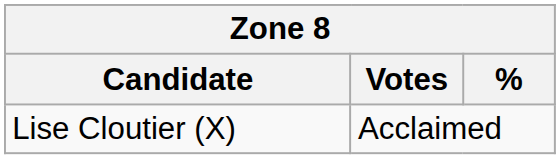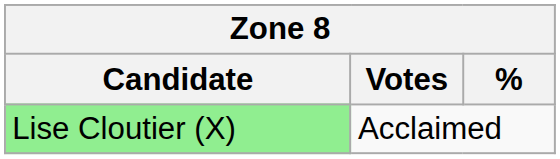(124, 128) no background -> (124, 128) lightgreen background
